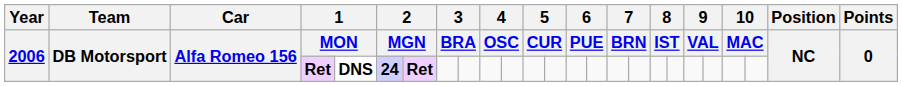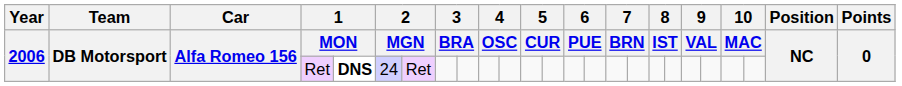(318, 69) bold -> (317, 69) normal
(390, 69) bold -> (389, 69) normal
(420, 69) bold -> (418, 69) normal
